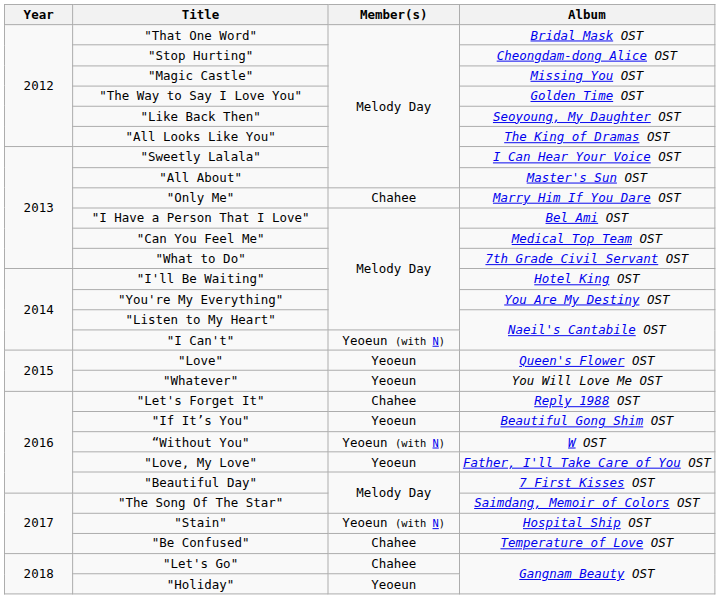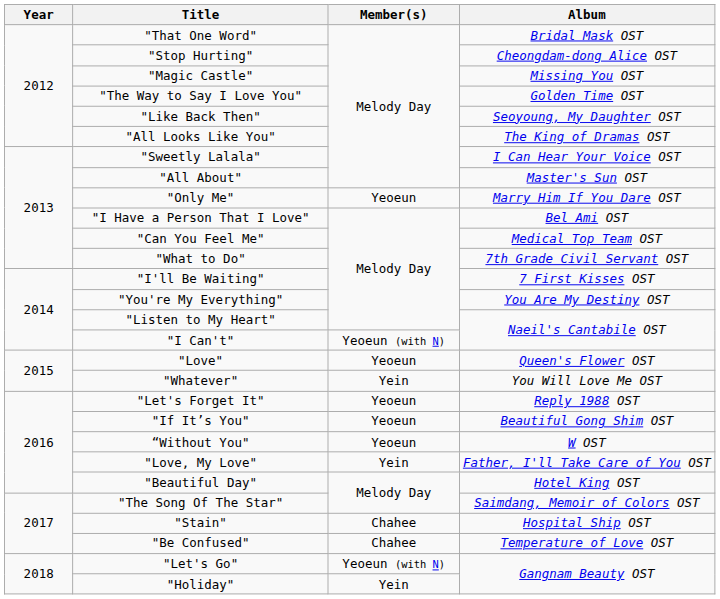(394, 198) Chahee -> (394, 198) Yeoeun
(587, 279) Hotel King OST -> (587, 279) 7 First Kisses OST
(394, 381) Yeoeun -> (394, 381) Yein
(394, 401) Chahee -> (394, 401) Yeoeun
(394, 442) Yeoeun (with N) -> (394, 442) Yeoeun
(394, 462) Yeoeun -> (394, 462) Yein
(587, 482) 7 First Kisses OST -> (587, 482) Hotel King OST
(394, 523) Yeoeun (with N) -> (394, 523) Chahee
(394, 564) Chahee -> (394, 564) Yeoeun (with N)
(394, 584) Yeoeun -> (394, 584) Yein
